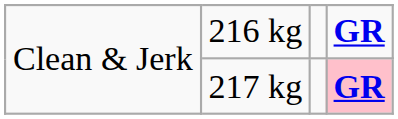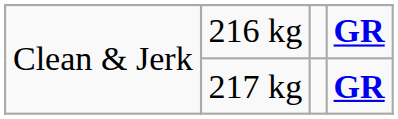(359, 85) pink background -> (359, 85) no background
